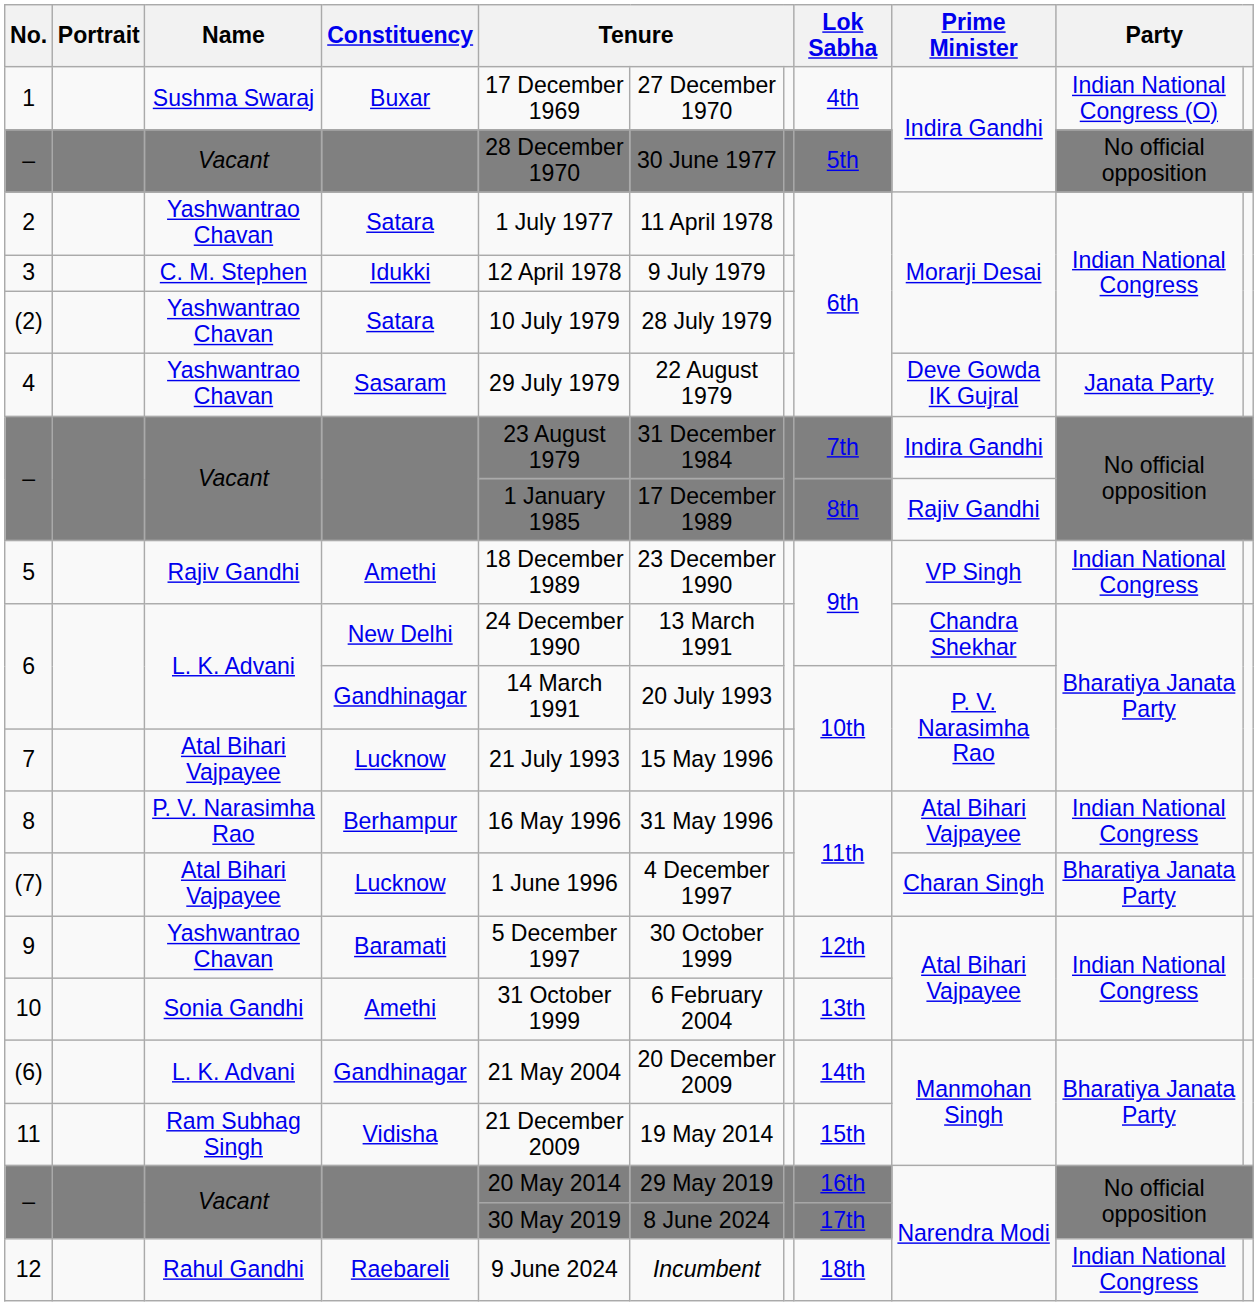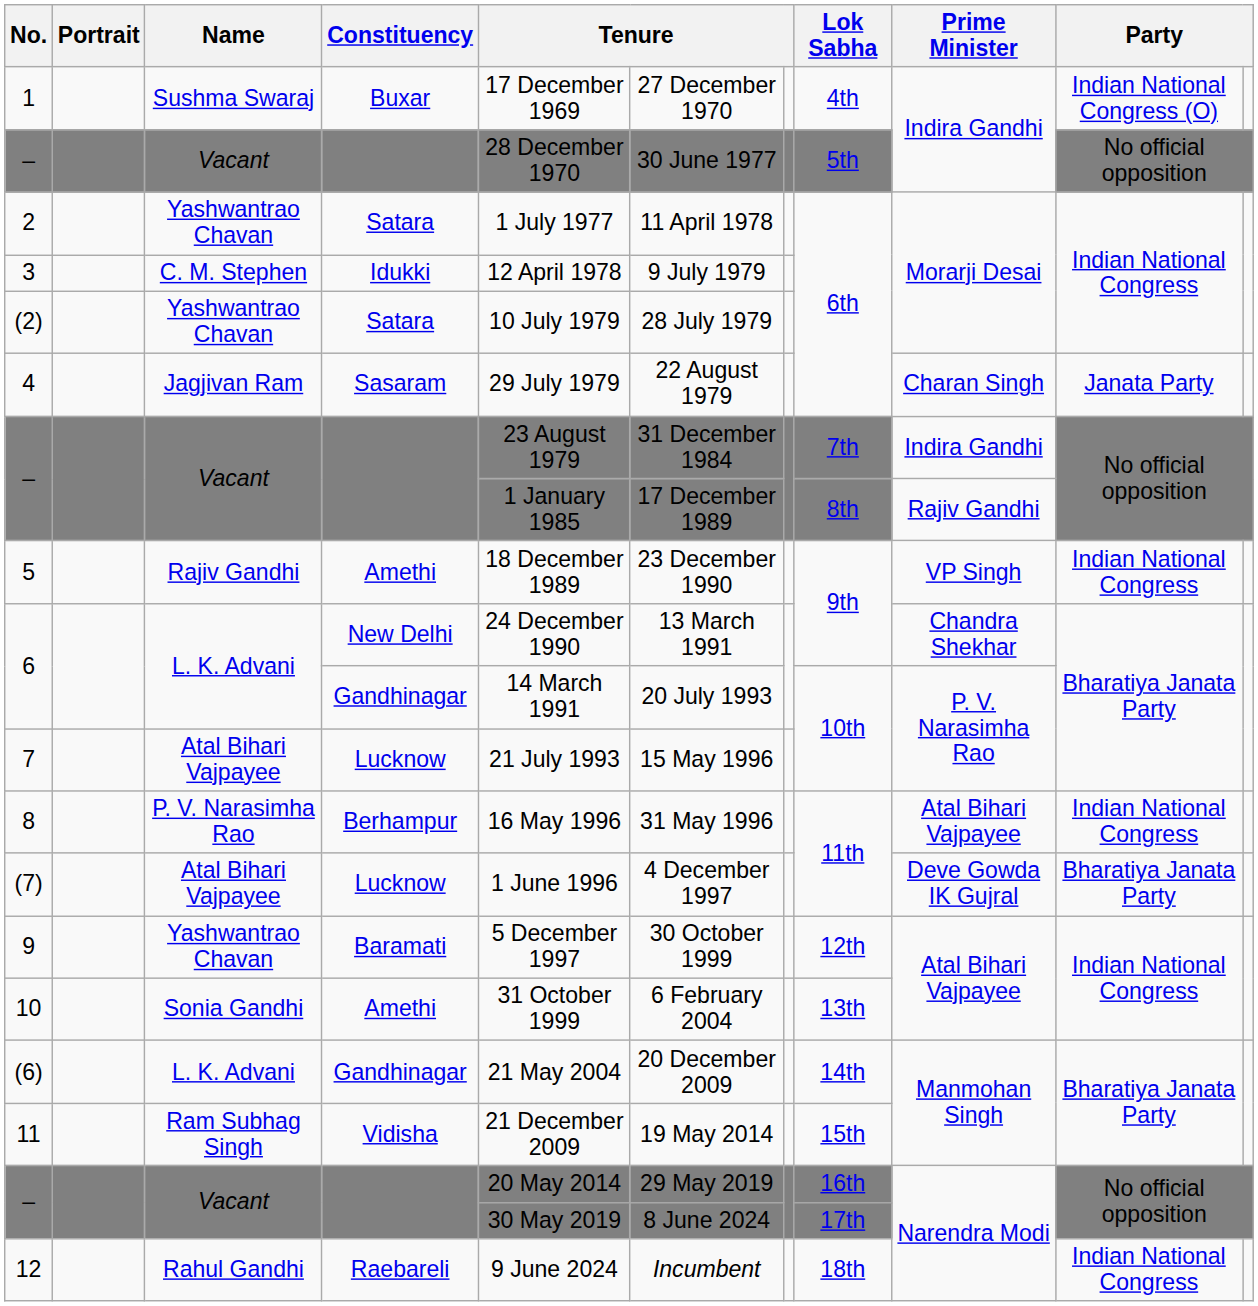(233, 384) Yashwantrao Chavan -> (233, 384) Jagjivan Ram
(974, 384) Deve Gowda IK Gujral -> (974, 384) Charan Singh
(974, 884) Charan Singh -> (974, 884) Deve Gowda IK Gujral
